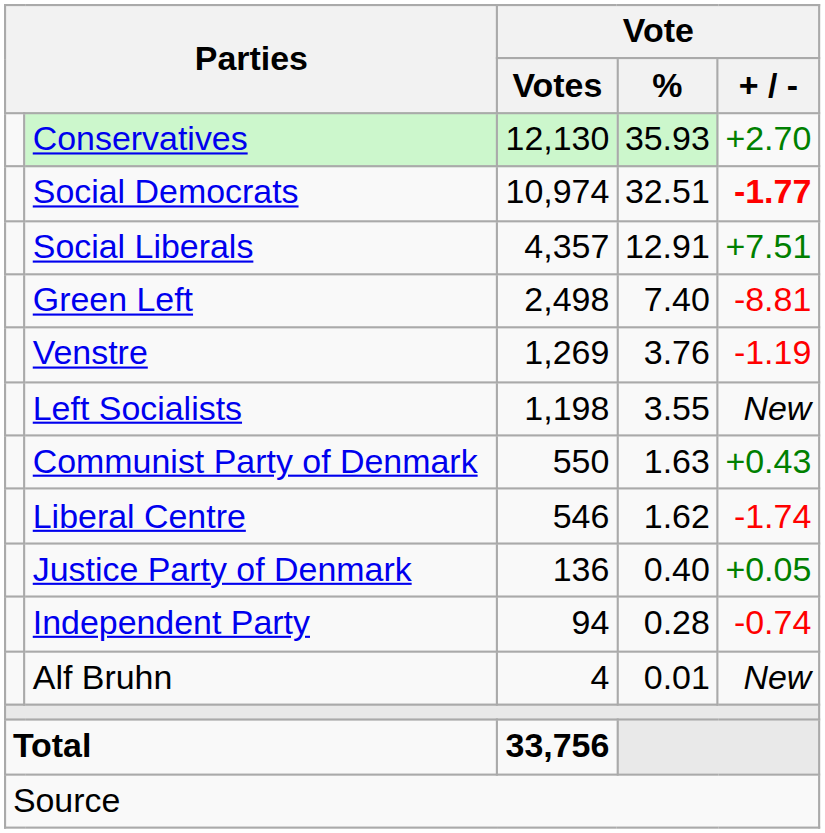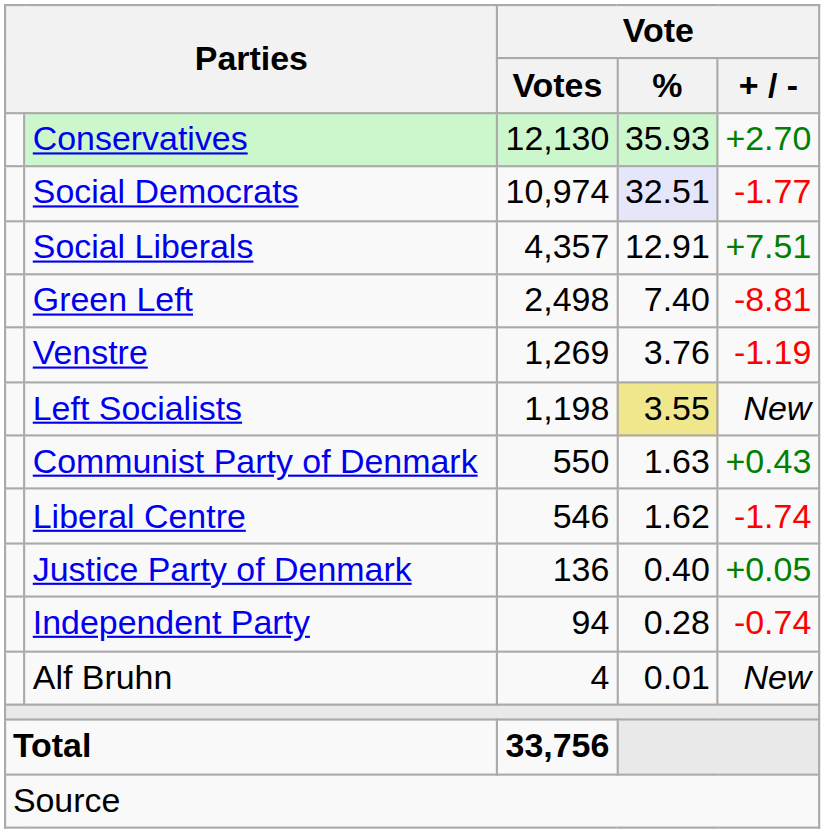(667, 192) no background -> (667, 192) lavender background
(773, 192) bold -> (773, 192) normal
(677, 407) no background -> (677, 407) khaki background
